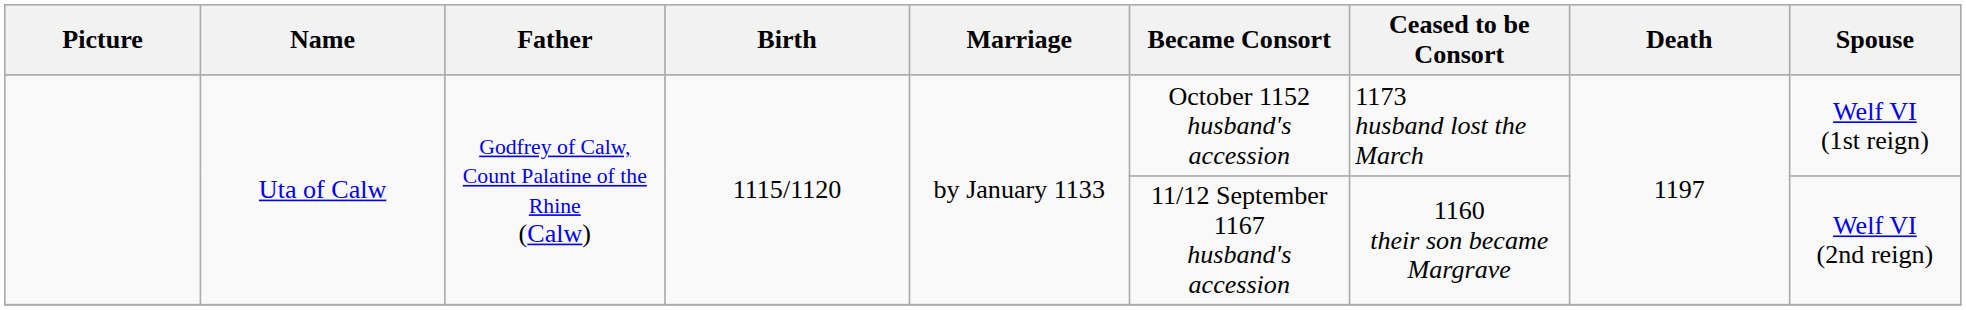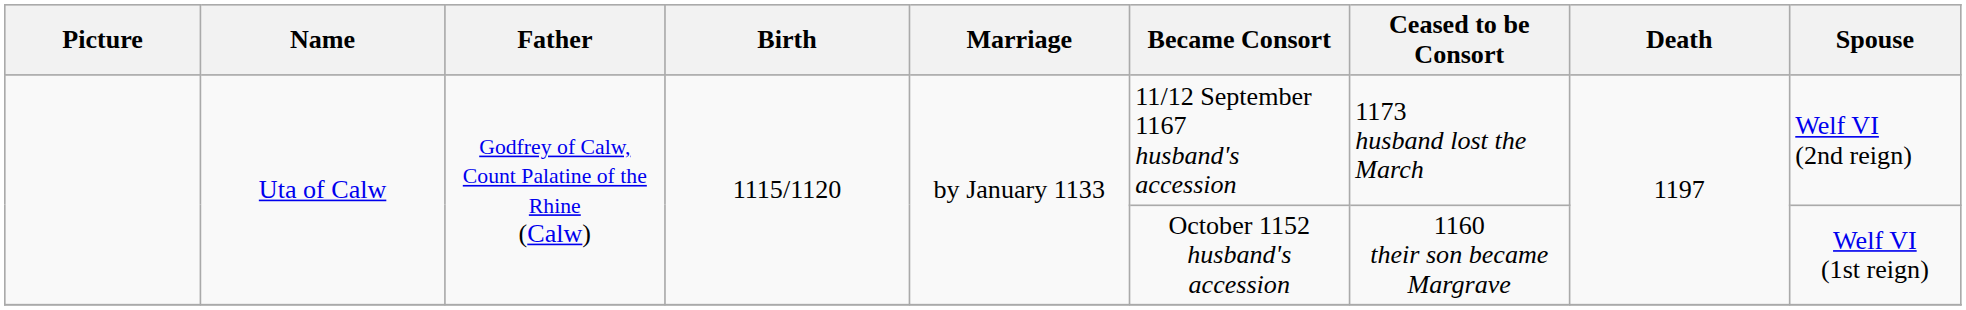(1239, 125) October 1152 husband's accession -> (1224, 139) 11/12 September 1167 husband's accession
(1875, 125) Welf VI (1st reign) -> (1854, 139) Welf VI (2nd reign)
(1239, 239) 11/12 September 1167 husband's accession -> (1239, 254) October 1152 husband's accession
(1875, 239) Welf VI (2nd reign) -> (1875, 254) Welf VI (1st reign)
